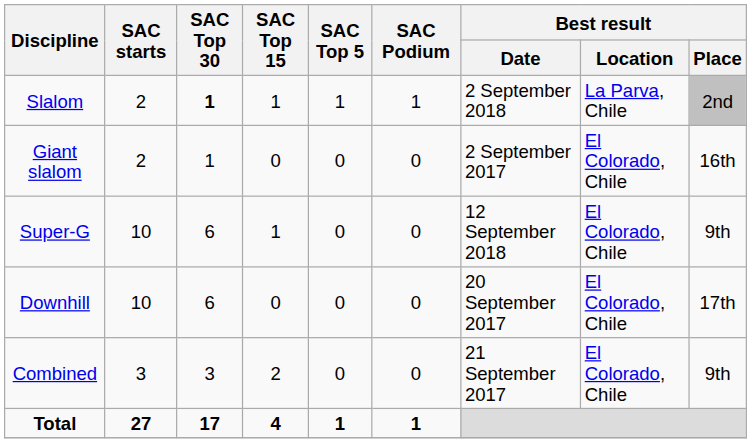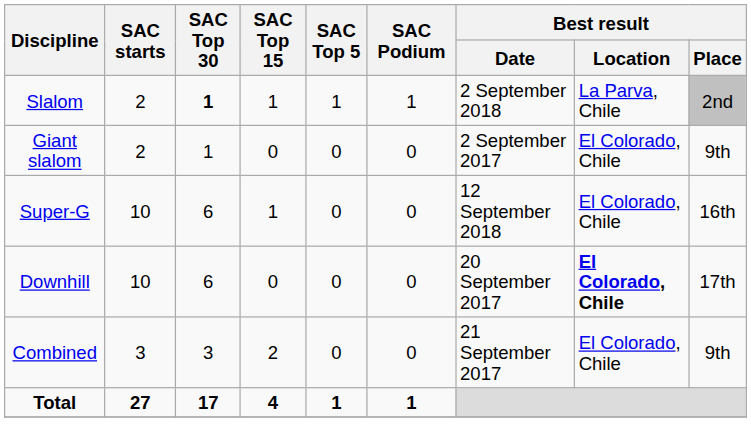(718, 161) 16th -> (718, 151) 9th
(718, 232) 9th -> (718, 211) 16th
(625, 303) normal -> (622, 282) bold
